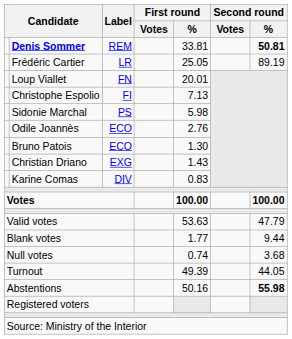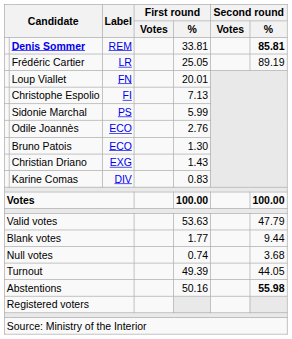(271, 46) 50.81 -> (271, 46) 85.81
(198, 112) 5.98 -> (198, 112) 5.99
